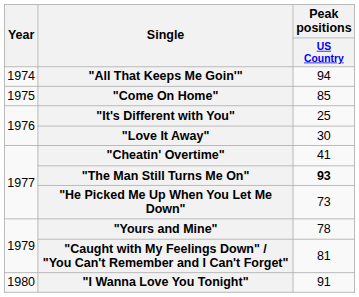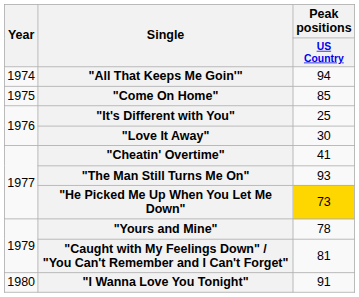(324, 175) bold -> (324, 175) normal
(324, 202) no background -> (324, 202) gold background
